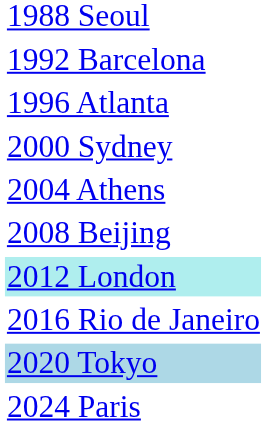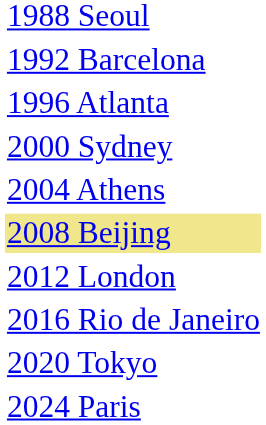(89, 232) no background -> (89, 232) khaki background
(91, 276) paleturquoise background -> (91, 276) no background
(82, 362) lightblue background -> (82, 362) no background
